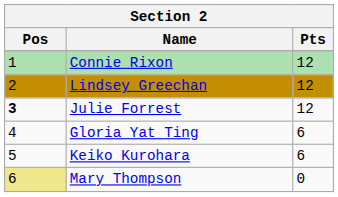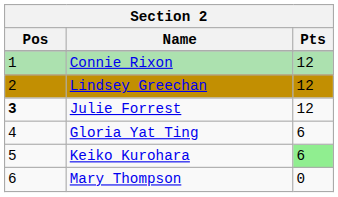(301, 156) no background -> (301, 156) lightgreen background
(12, 179) khaki background -> (12, 179) no background
